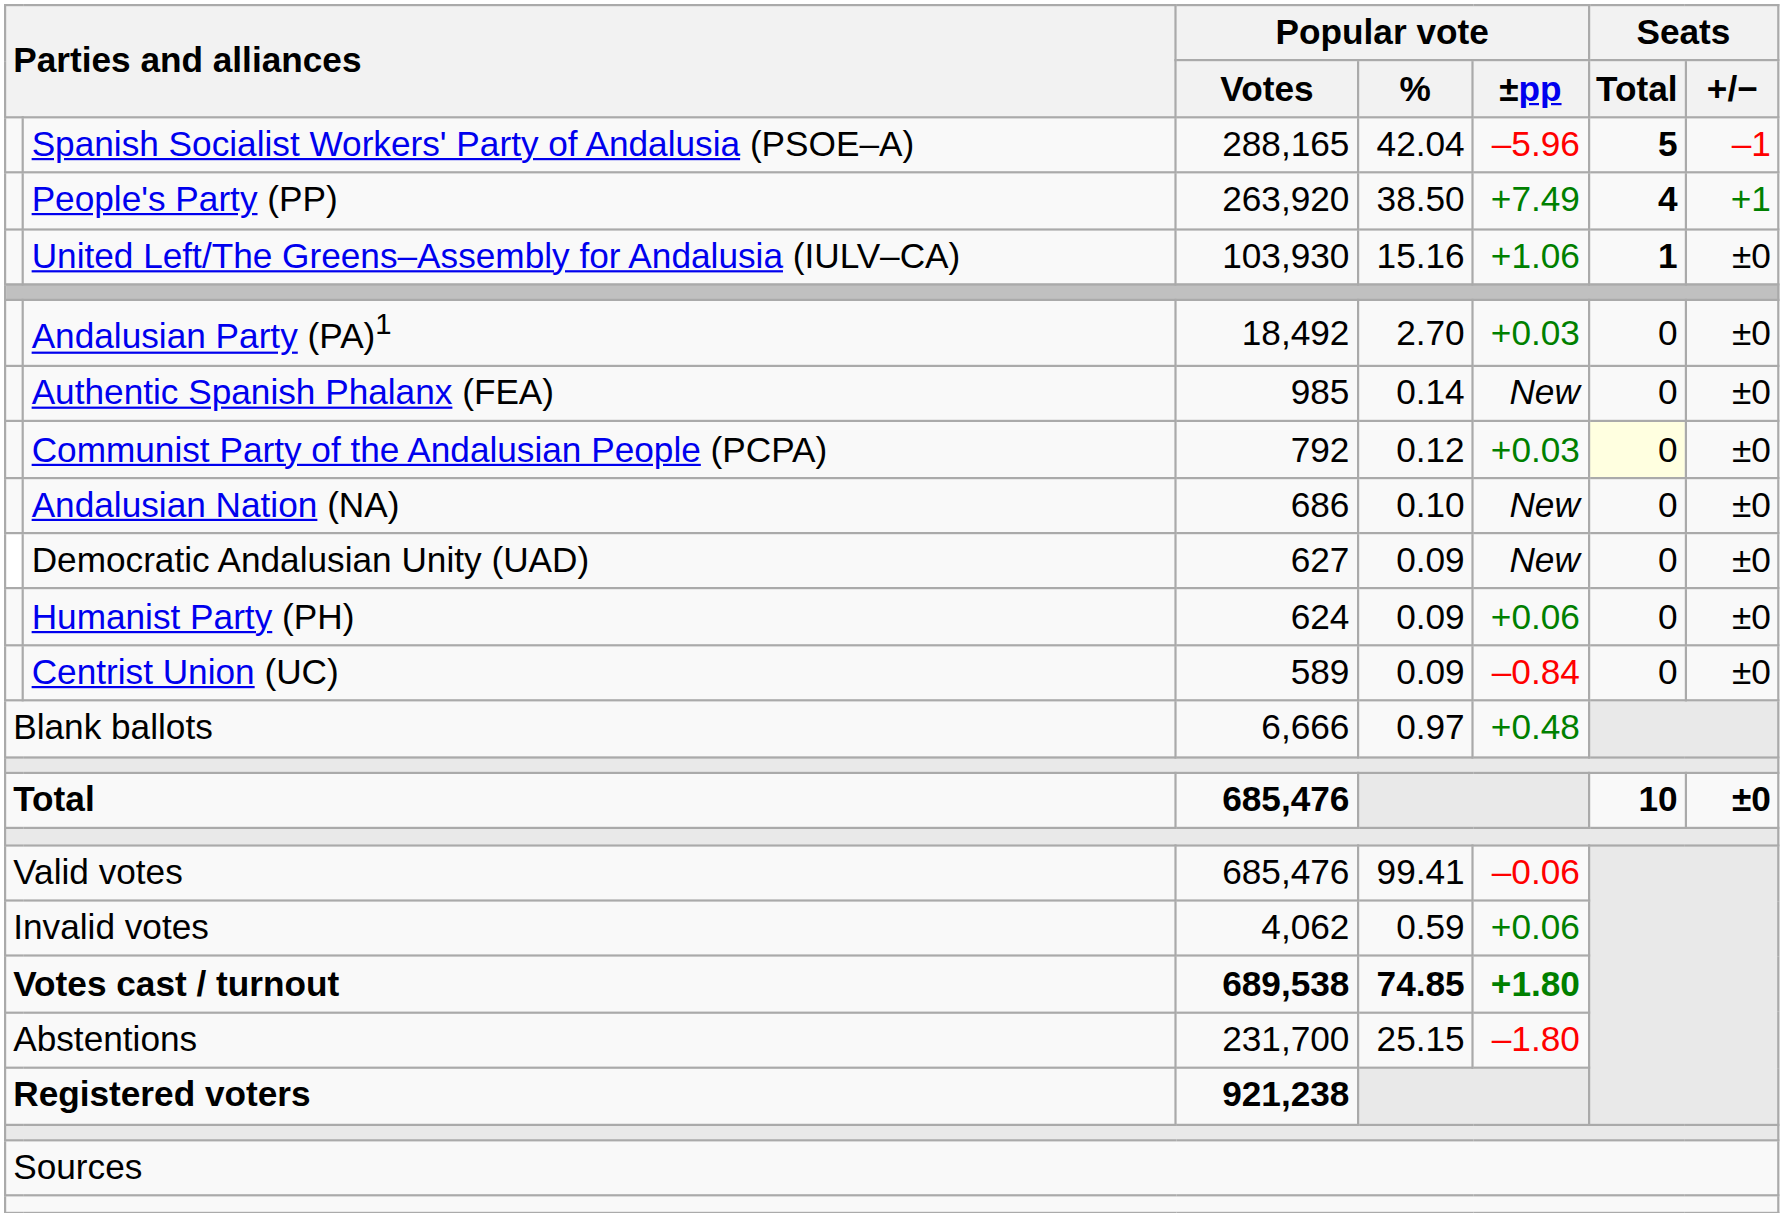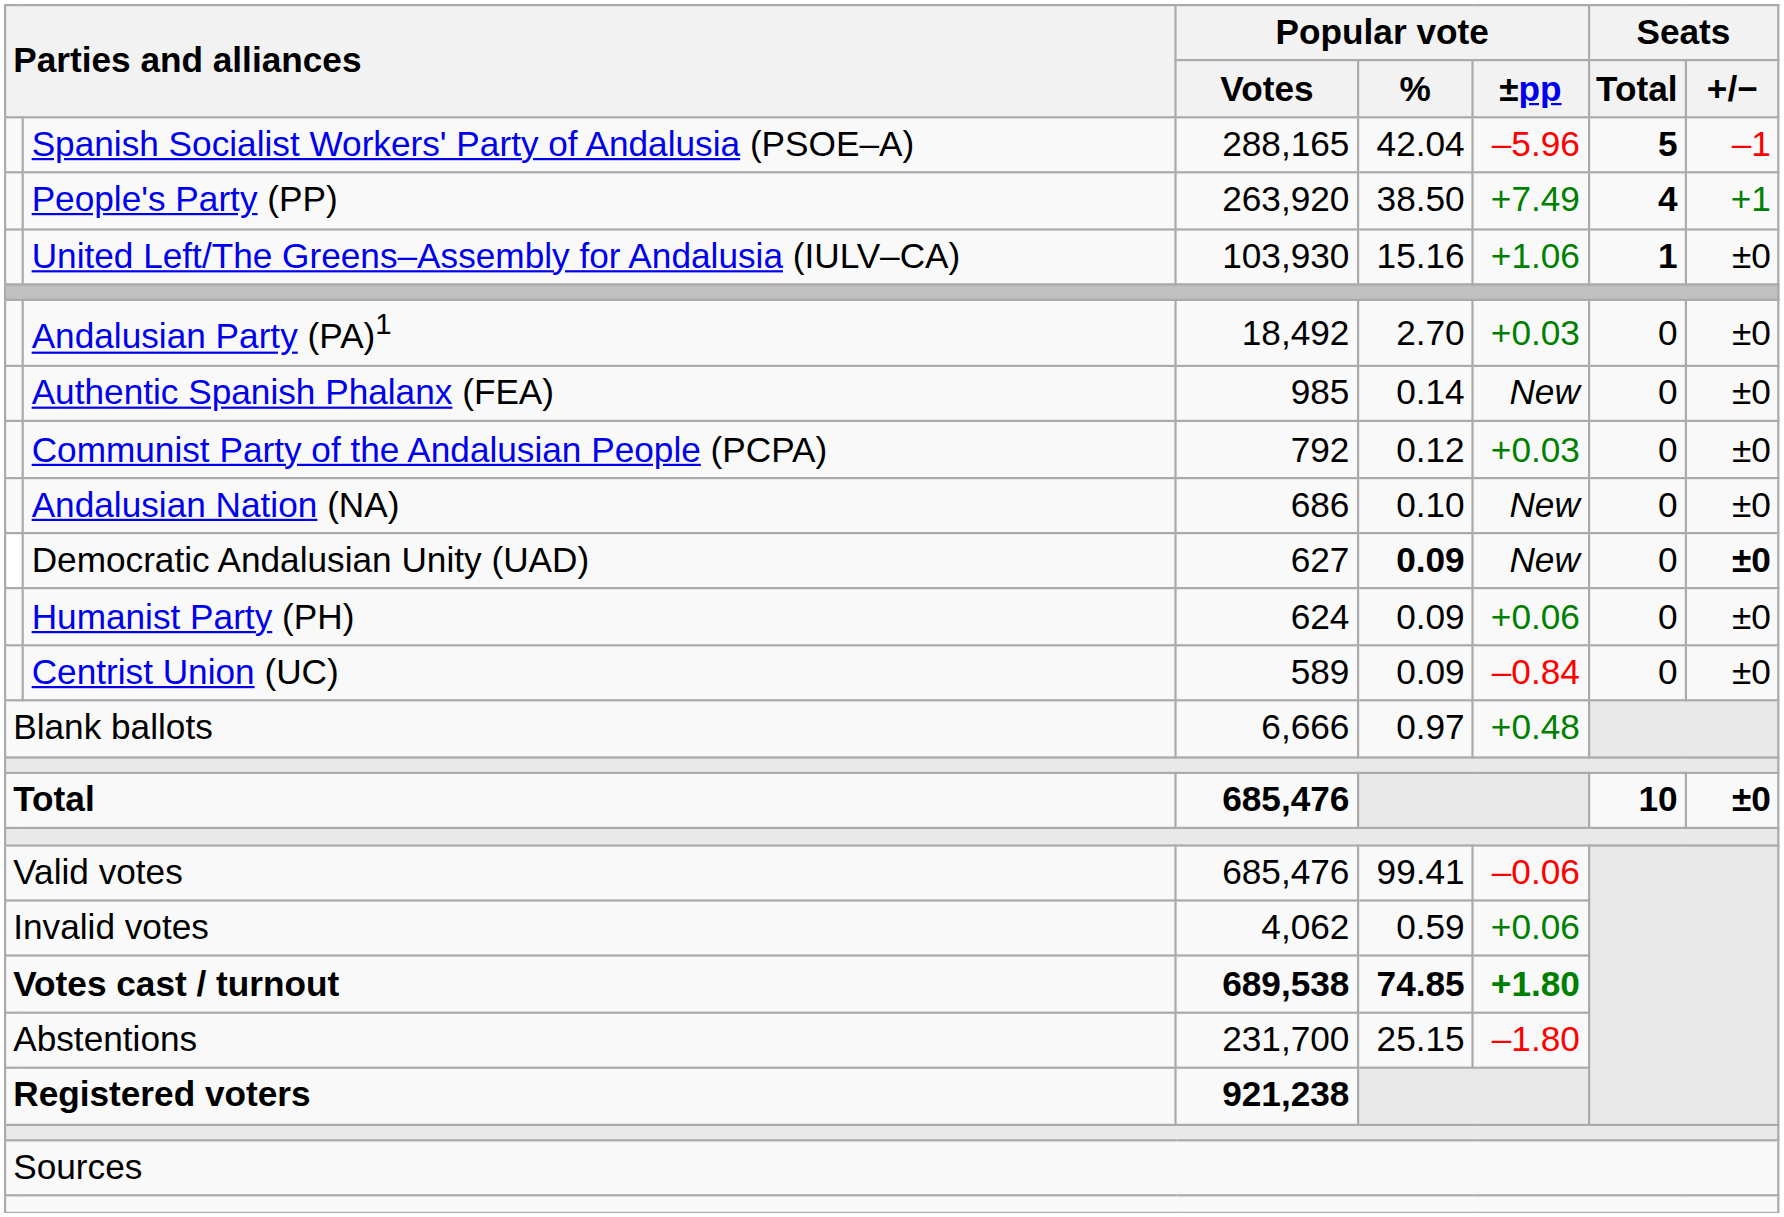(1668, 448) lightyellow background -> (1668, 448) no background
(1430, 560) normal -> (1430, 560) bold
(1751, 560) normal -> (1751, 560) bold
